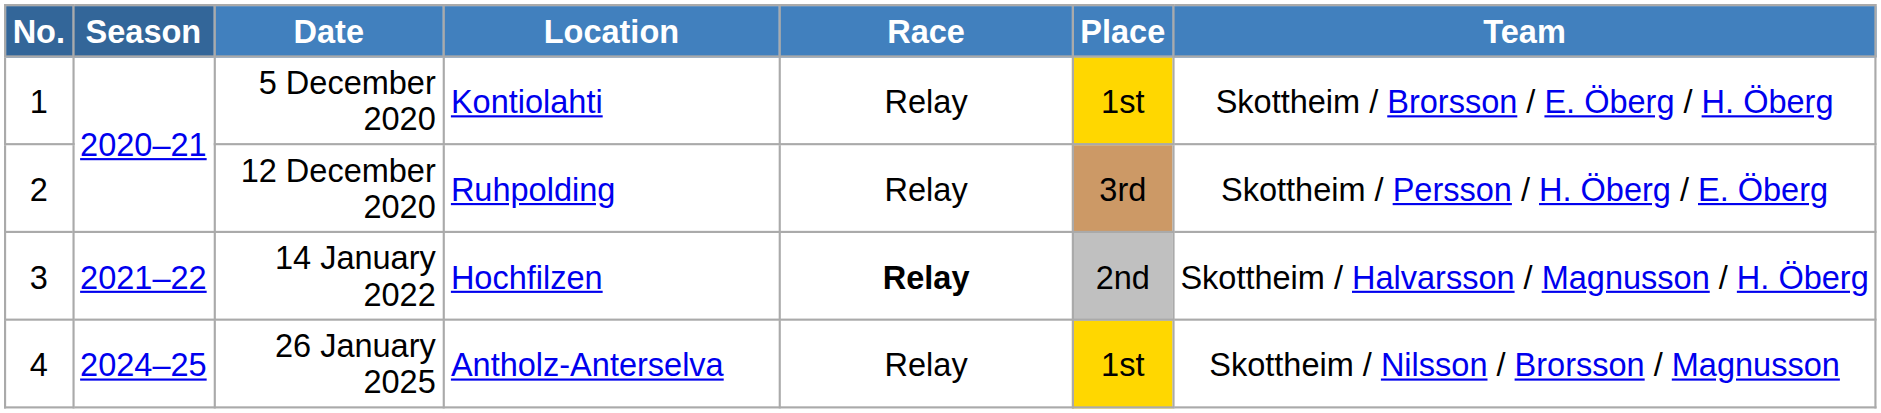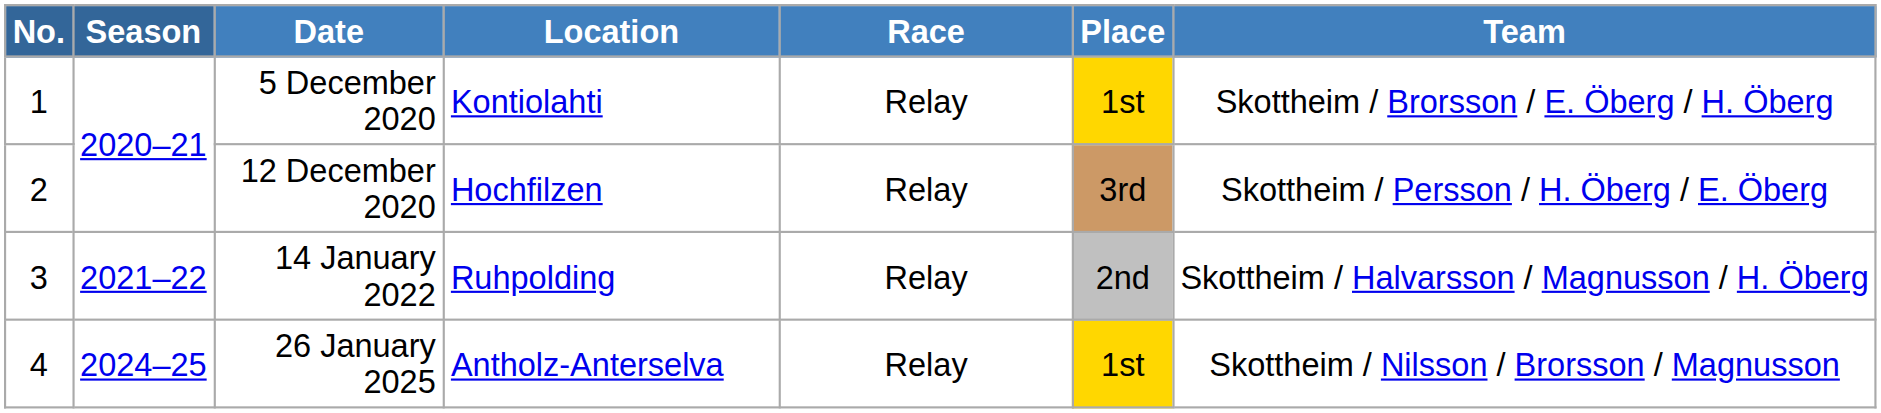(533, 189) Ruhpolding -> (527, 189) Hochfilzen
(527, 276) Hochfilzen -> (533, 276) Ruhpolding
(926, 276) bold -> (926, 276) normal
